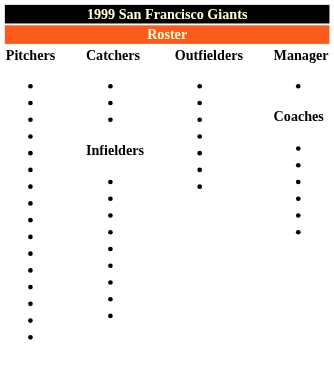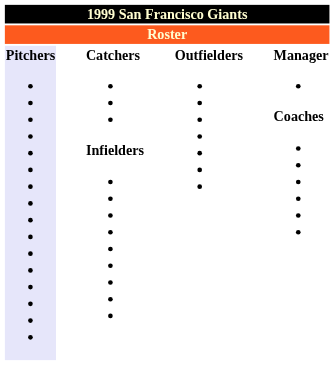(31, 196) no background -> (31, 196) lavender background
